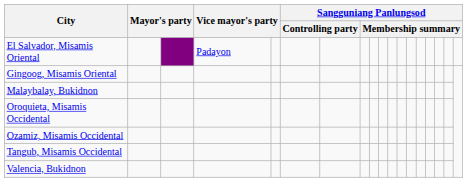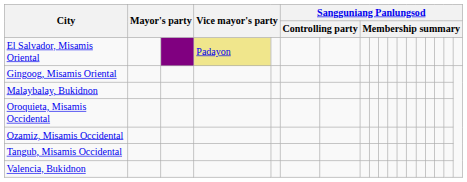(214, 51) no background -> (214, 51) khaki background
